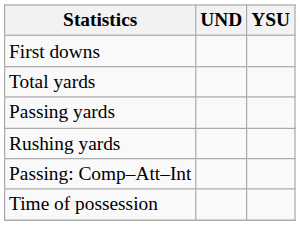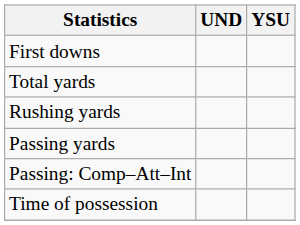rows swapped: (65, 143) <-> (62, 112)
